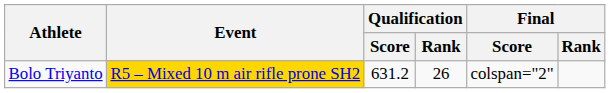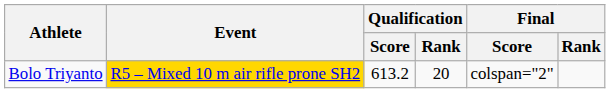(390, 74) 631.2 -> (390, 74) 613.2
(441, 74) 26 -> (441, 74) 20
